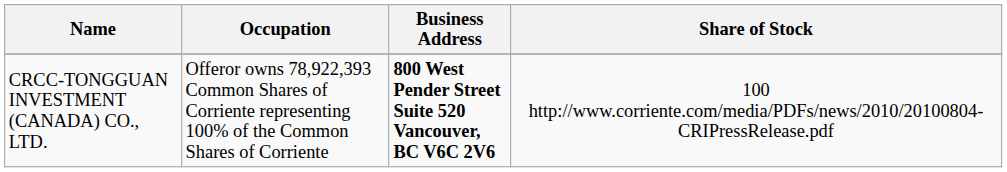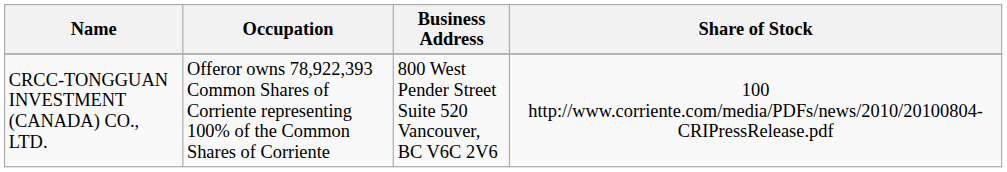(447, 110) bold -> (448, 110) normal
